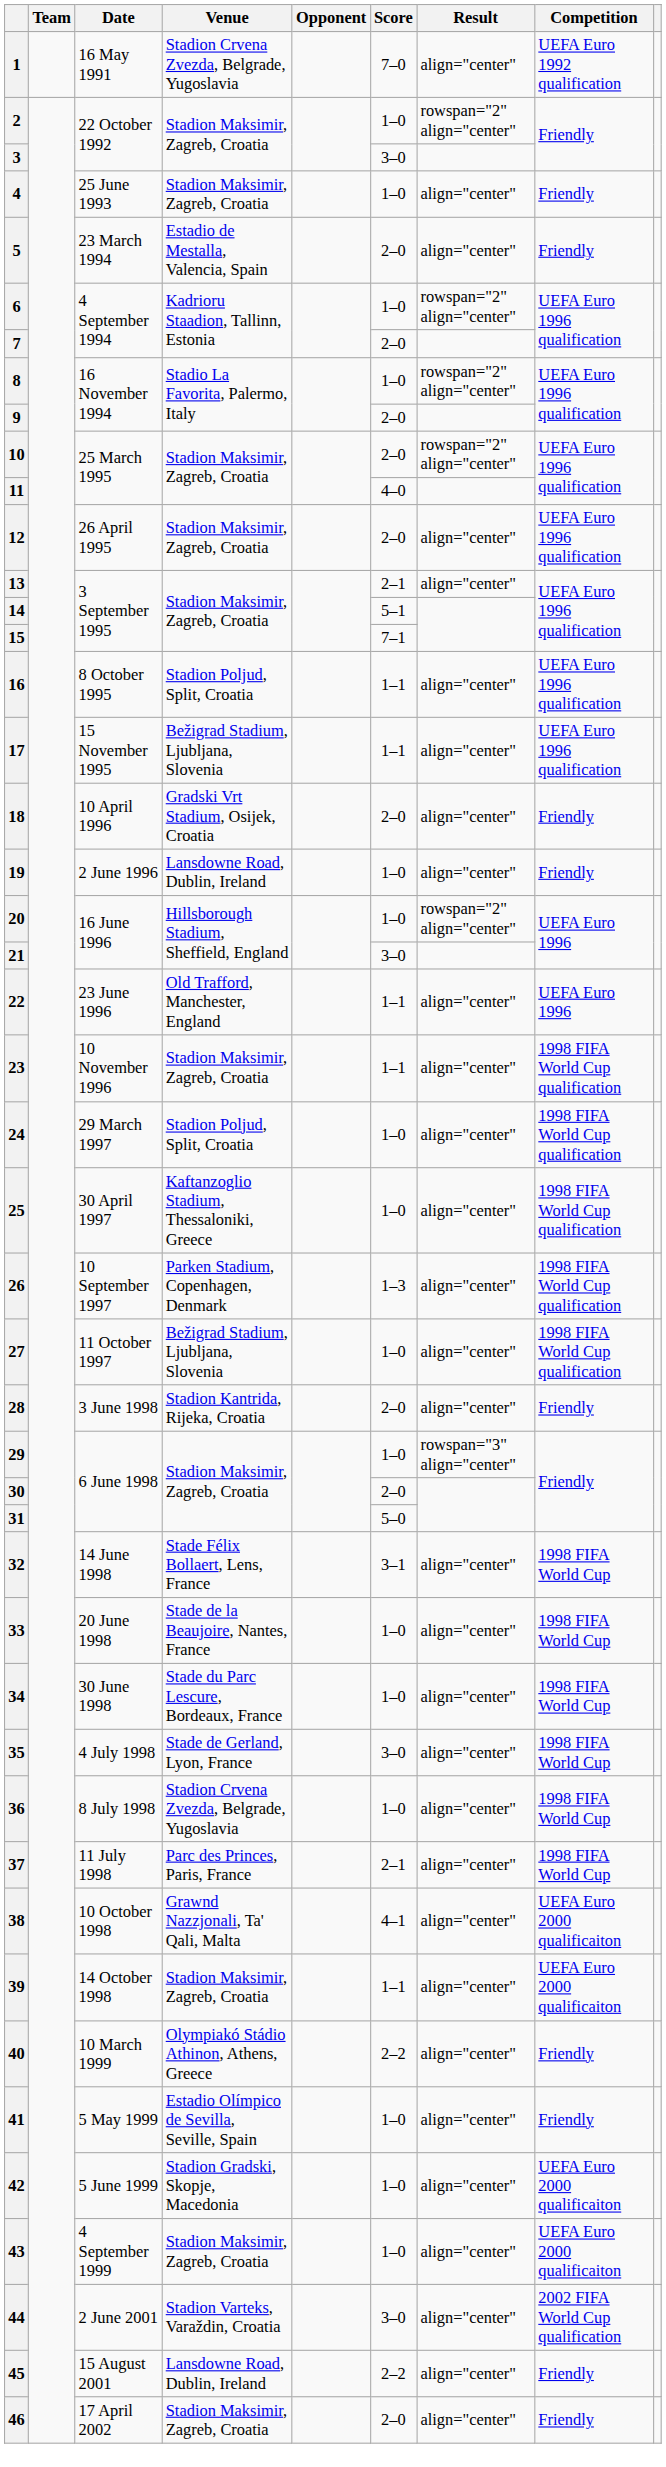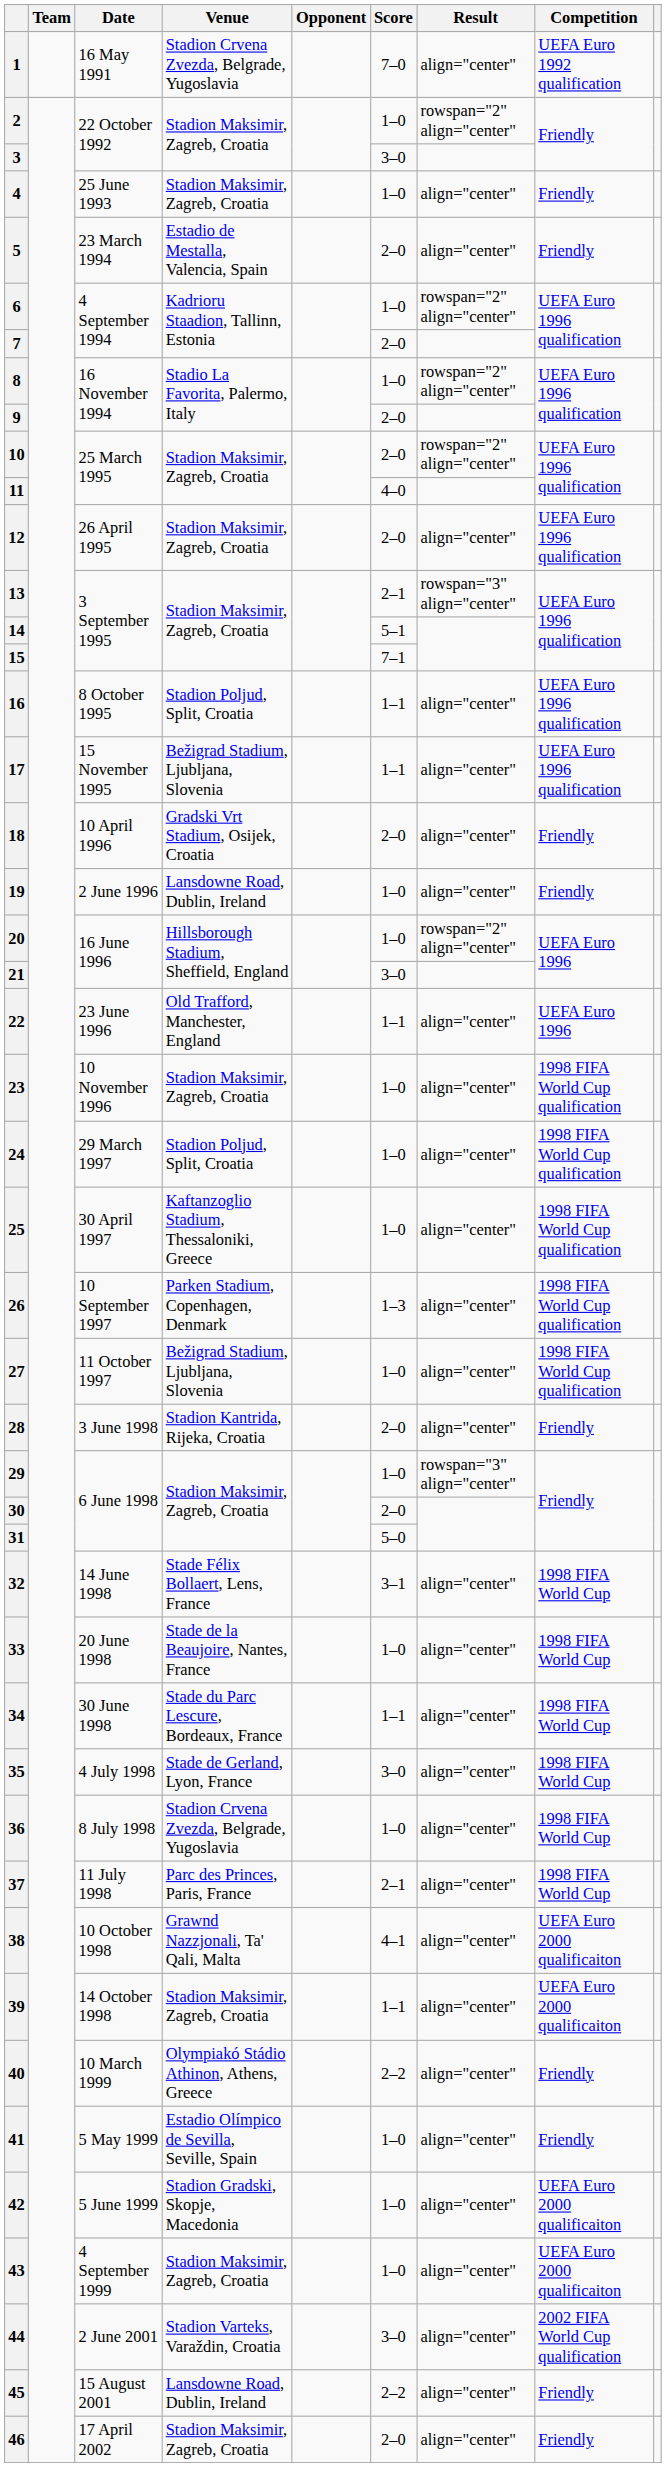(468, 583) align="center" -> (468, 593) rowspan="3" align="center"
(393, 1068) 1–1 -> (393, 1087) 1–0
(393, 1696) 1–0 -> (393, 1716) 1–1
